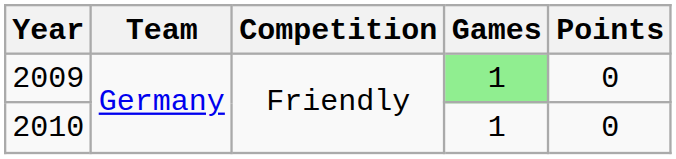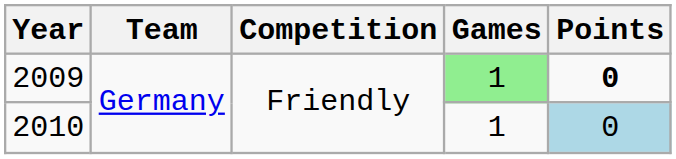(610, 79) normal -> (610, 79) bold
(610, 128) no background -> (610, 128) lightblue background
